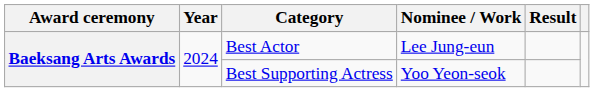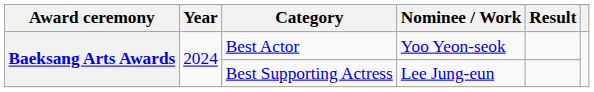(448, 45) Lee Jung-eun -> (453, 45) Yoo Yeon-seok
(453, 73) Yoo Yeon-seok -> (448, 73) Lee Jung-eun
